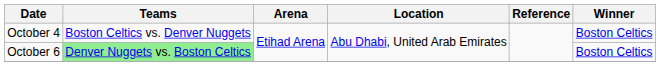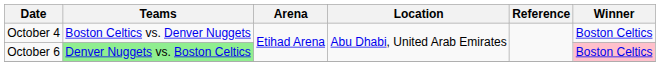(614, 52) no background -> (614, 52) pink background
